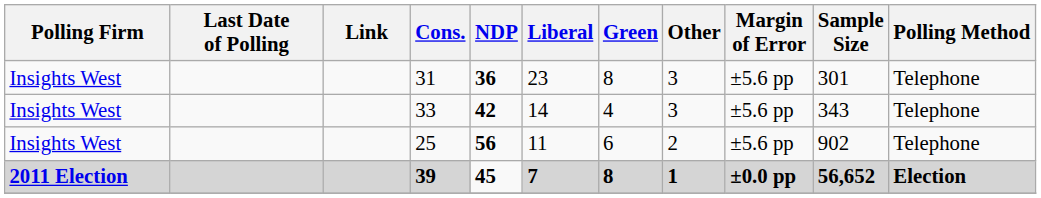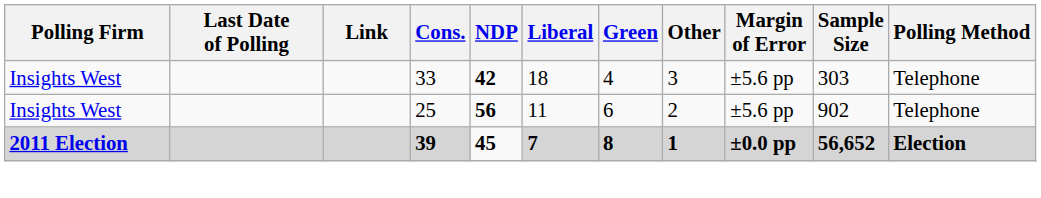- row: (426, 77)
(538, 110) 14 -> (538, 77) 18
(833, 110) 343 -> (833, 77) 303
